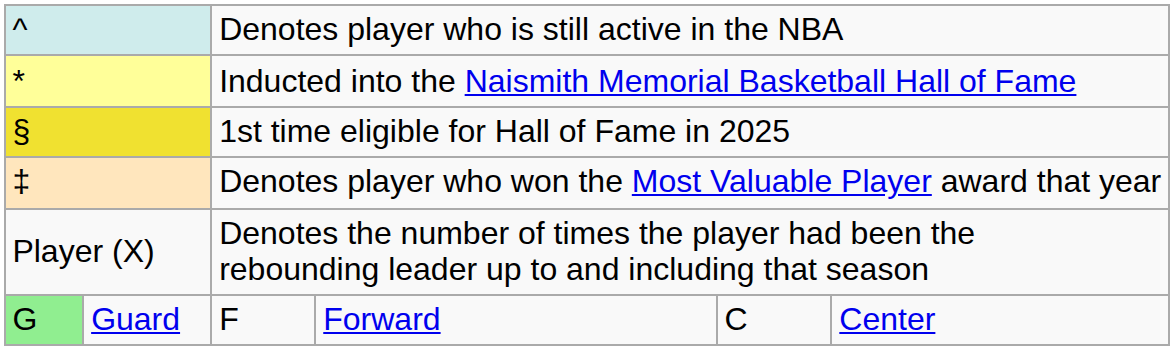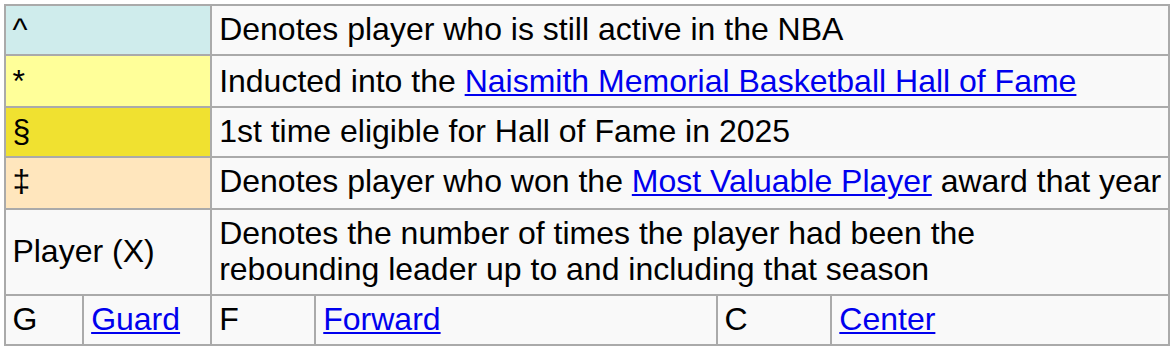(25, 319) lightgreen background -> (25, 319) no background
